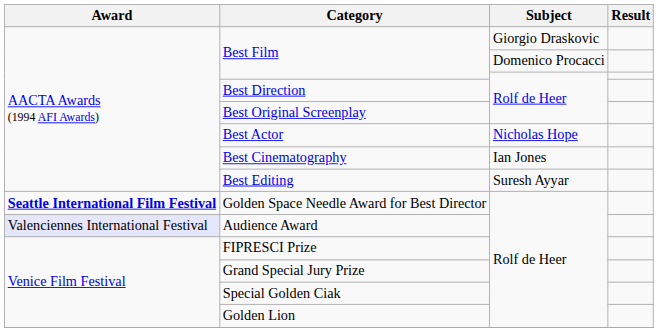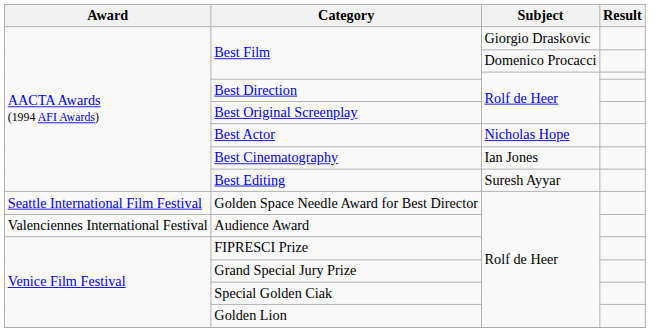(112, 203) bold -> (105, 203) normal
(108, 225) lavender background -> (108, 225) no background
